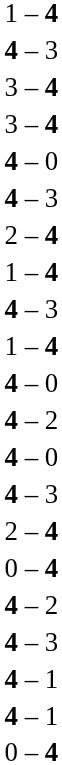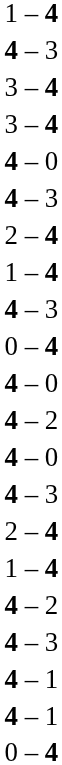(31, 346) 1 – 4 -> (31, 346) 0 – 4
(31, 567) 0 – 4 -> (31, 567) 1 – 4
